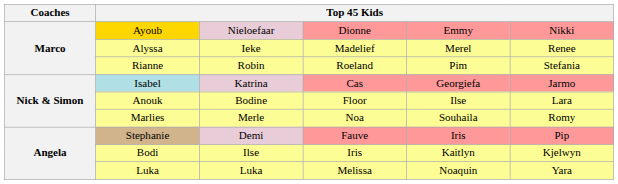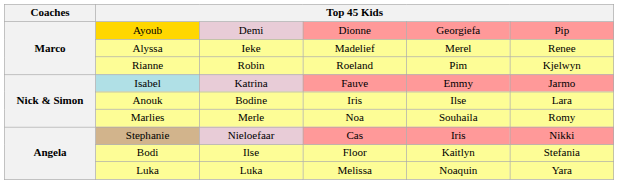(251, 30) Nieloefaar -> (251, 30) Demi
(458, 30) Emmy -> (458, 30) Georgiefa
(562, 30) Nikki -> (562, 30) Pip
(562, 65) Stefania -> (562, 65) Kjelwyn
(355, 83) Cas -> (355, 83) Fauve
(458, 83) Georgiefa -> (458, 83) Emmy
(355, 100) Floor -> (355, 100) Iris
(251, 135) Demi -> (251, 135) Nieloefaar
(355, 135) Fauve -> (355, 135) Cas
(562, 135) Pip -> (562, 135) Nikki
(355, 153) Iris -> (355, 153) Floor
(562, 153) Kjelwyn -> (562, 153) Stefania
